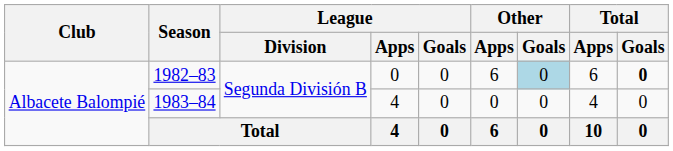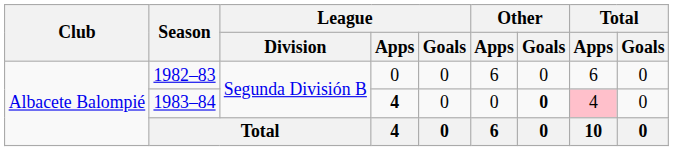(544, 74) lightblue background -> (544, 74) no background
(643, 74) bold -> (643, 74) normal
(395, 103) normal -> (395, 103) bold
(544, 103) normal -> (544, 103) bold
(593, 103) no background -> (593, 103) pink background
